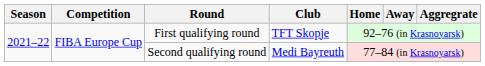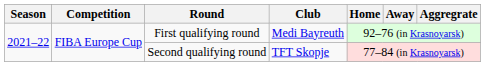(300, 33) TFT Skopje -> (308, 33) Medi Bayreuth
(308, 52) Medi Bayreuth -> (300, 52) TFT Skopje
